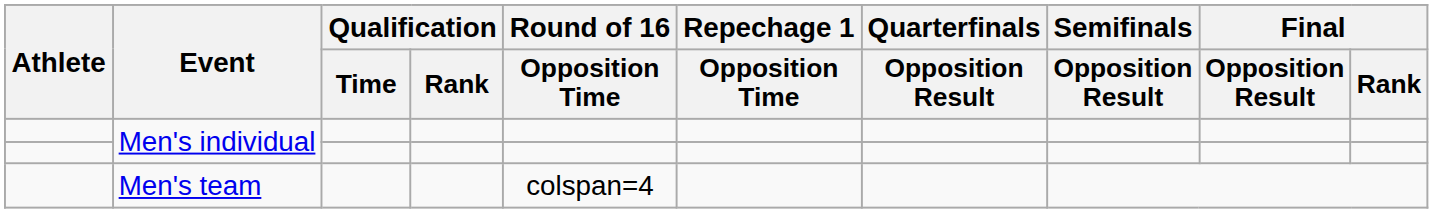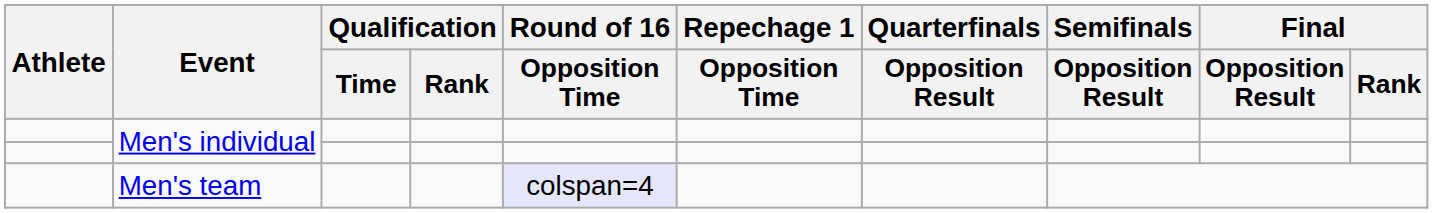(590, 186) no background -> (590, 186) lavender background
